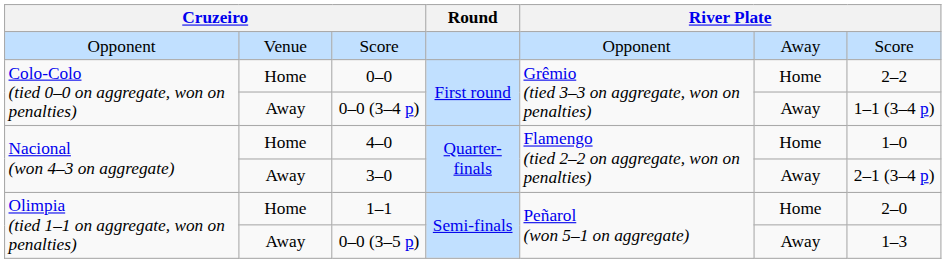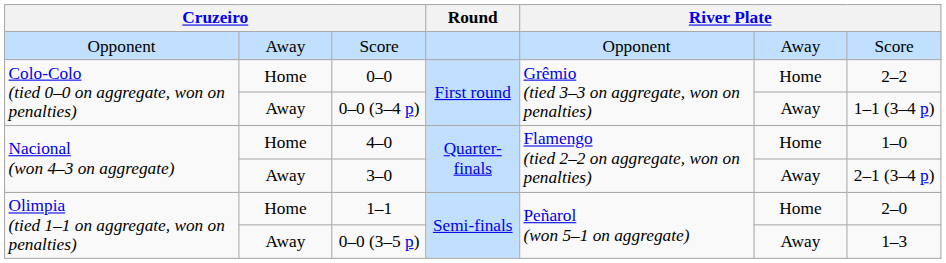(285, 45) Venue -> (285, 45) Away
